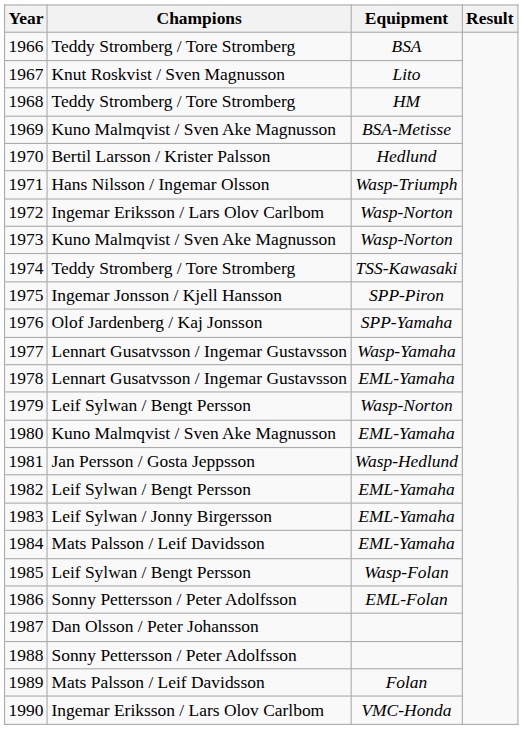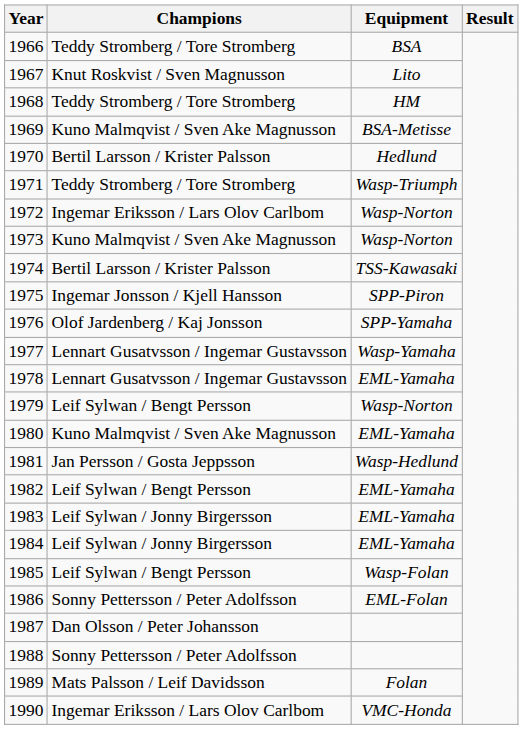(160, 184) Hans Nilsson / Ingemar Olsson -> (173, 184) Teddy Stromberg / Tore Stromberg
(173, 267) Teddy Stromberg / Tore Stromberg -> (161, 267) Bertil Larsson / Krister Palsson
(158, 544) Mats Palsson / Leif Davidsson -> (162, 544) Leif Sylwan / Jonny Birgersson
